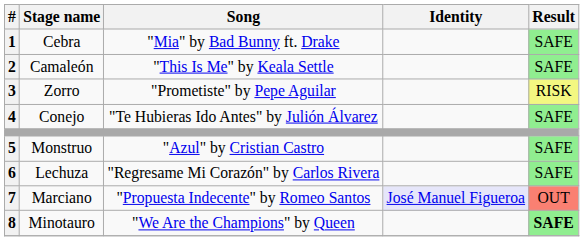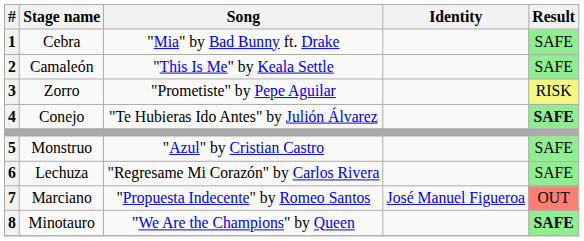(554, 116) normal -> (554, 116) bold
(456, 198) lavender background -> (456, 198) no background
